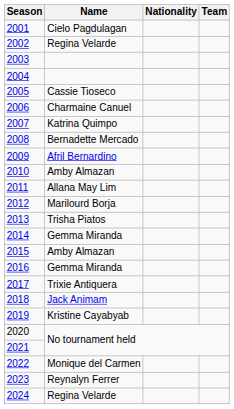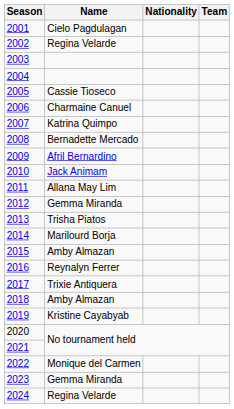(81, 172) Amby Almazan -> (77, 172) Jack Animam
(81, 204) Marilourd Borja -> (85, 204) Gemma Miranda
(85, 236) Gemma Miranda -> (81, 236) Marilourd Borja
(85, 268) Gemma Miranda -> (83, 268) Reynalyn Ferrer
(77, 300) Jack Animam -> (81, 300) Amby Almazan
(83, 380) Reynalyn Ferrer -> (85, 380) Gemma Miranda
